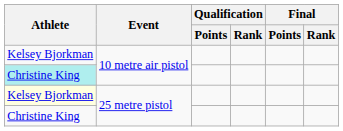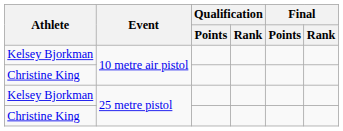(43, 75) paleturquoise background -> (43, 75) no background
(50, 95) lightyellow background -> (50, 95) no background
